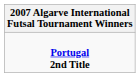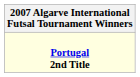(70, 58) no background -> (70, 58) lightyellow background
